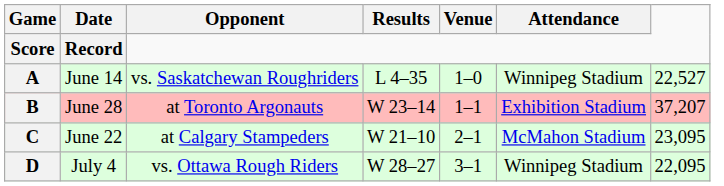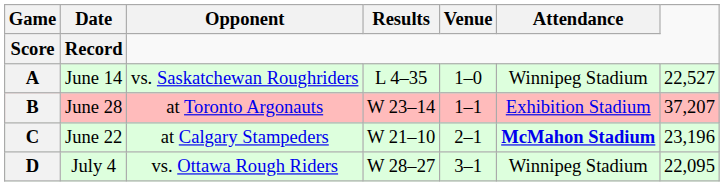(574, 136) normal -> (578, 136) bold
(680, 136) 23,095 -> (689, 136) 23,196
